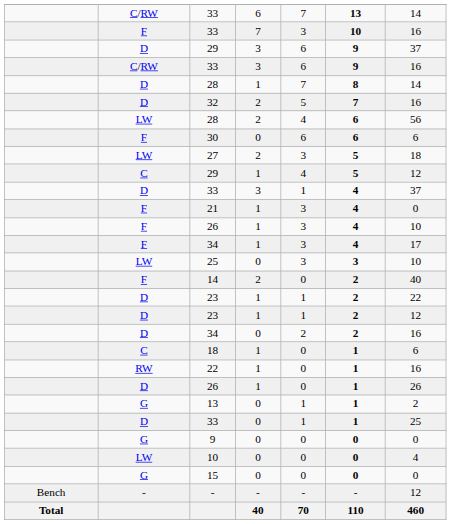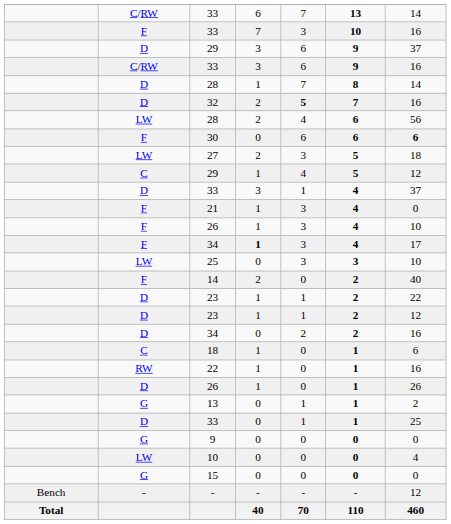(303, 102) normal -> (303, 102) bold
(416, 137) normal -> (416, 137) bold
(258, 244) normal -> (258, 244) bold
